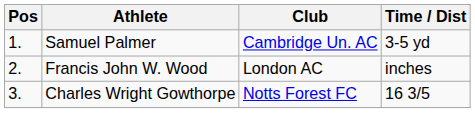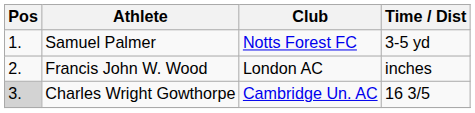(310, 42) Cambridge Un. AC -> (300, 42) Notts Forest FC
(15, 94) no background -> (15, 94) lightgrey background
(300, 94) Notts Forest FC -> (310, 94) Cambridge Un. AC
